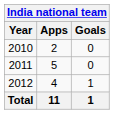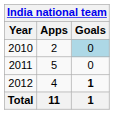(90, 48) no background -> (90, 48) lightblue background
(90, 83) normal -> (90, 83) bold
